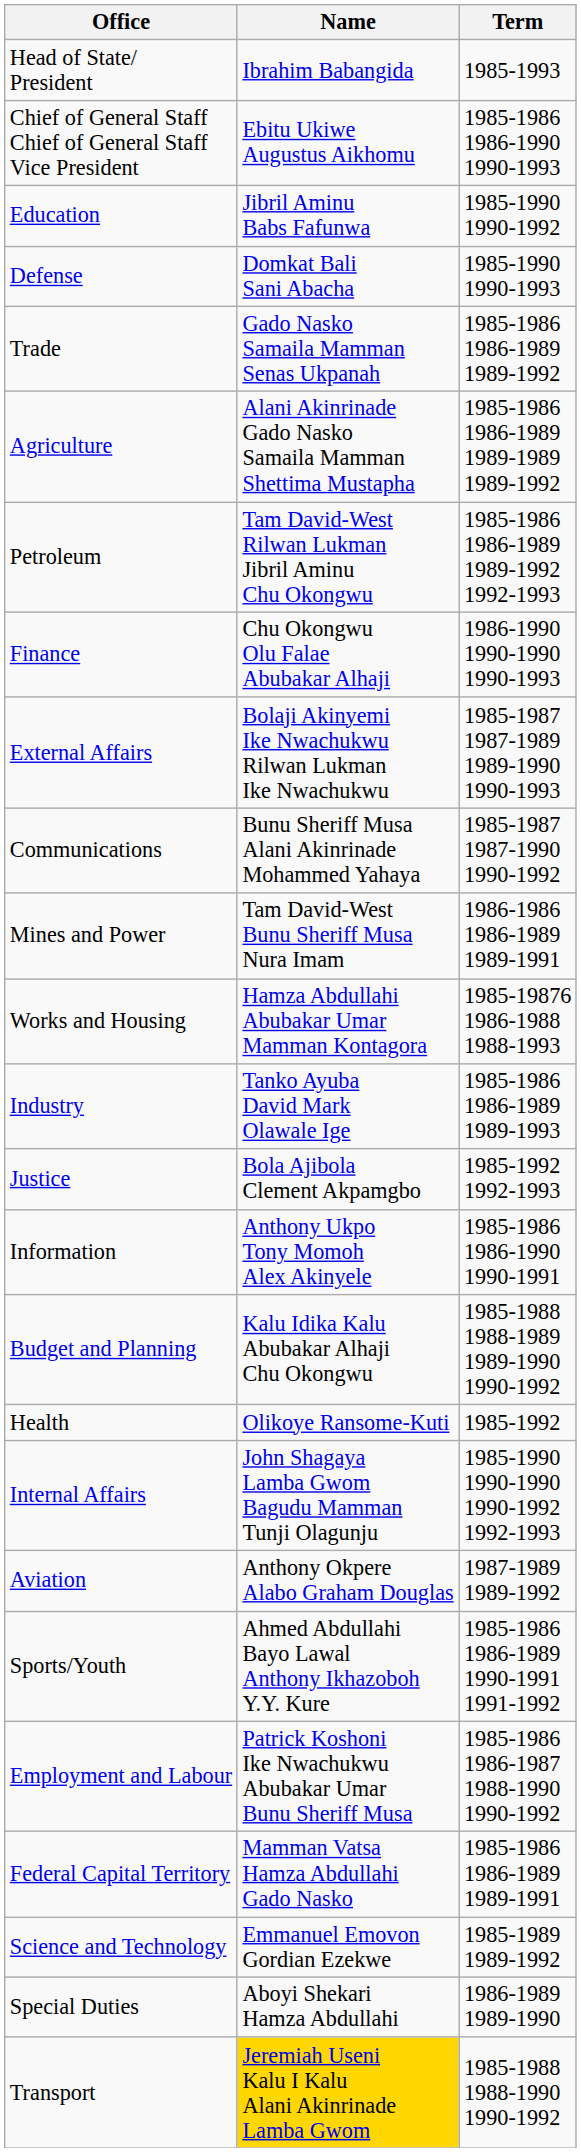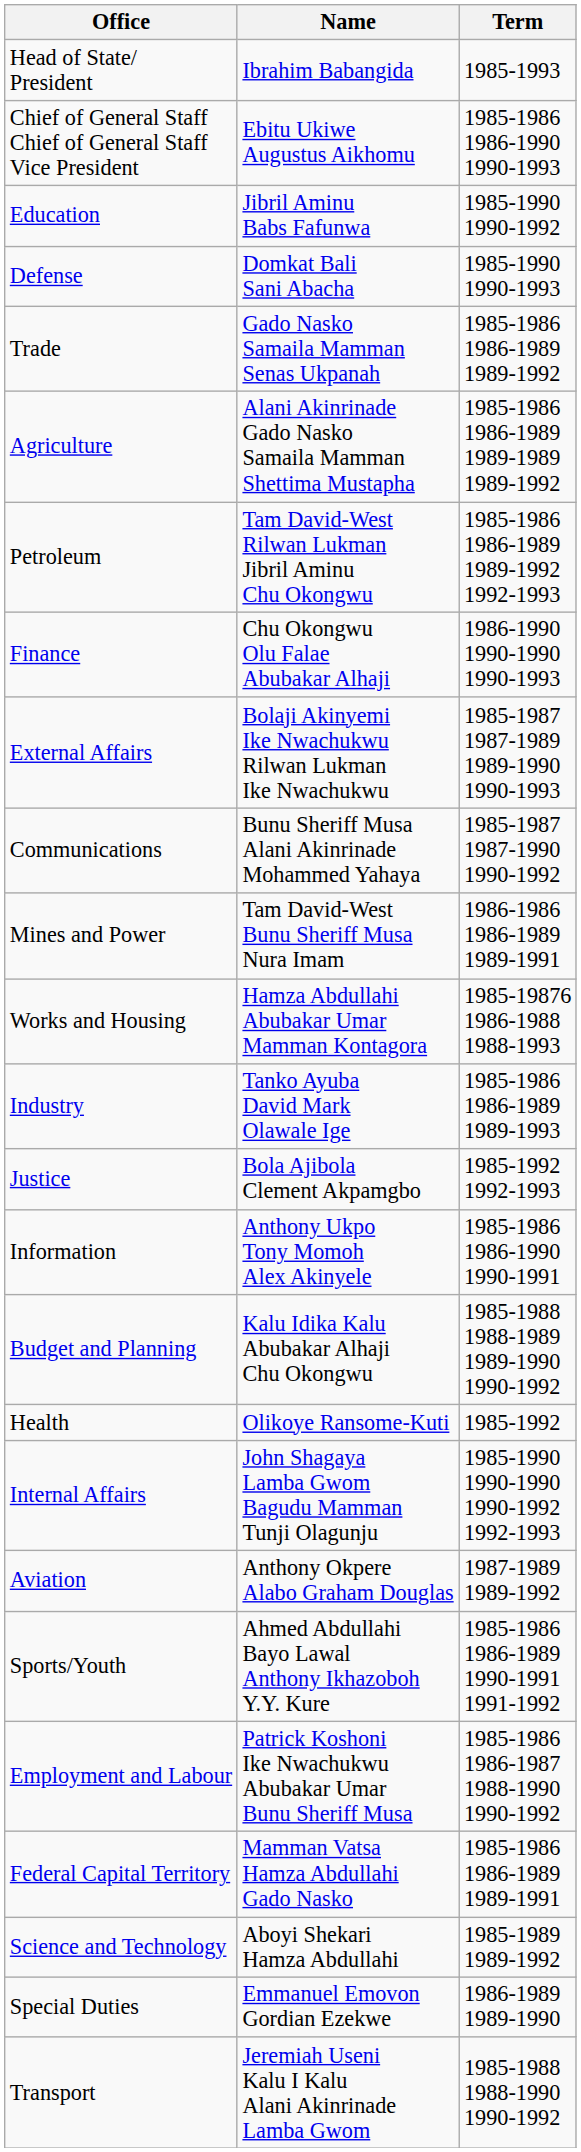(331, 1946) Emmanuel Emovon Gordian Ezekwe -> (321, 1946) Aboyi Shekari Hamza Abdullahi
(321, 2007) Aboyi Shekari Hamza Abdullahi -> (331, 2007) Emmanuel Emovon Gordian Ezekwe
(319, 2092) gold background -> (319, 2092) no background
